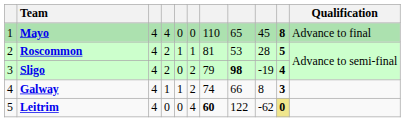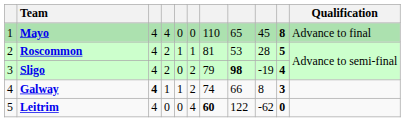(154, 88) normal -> (154, 88) bold
(282, 107) khaki background -> (282, 107) no background
